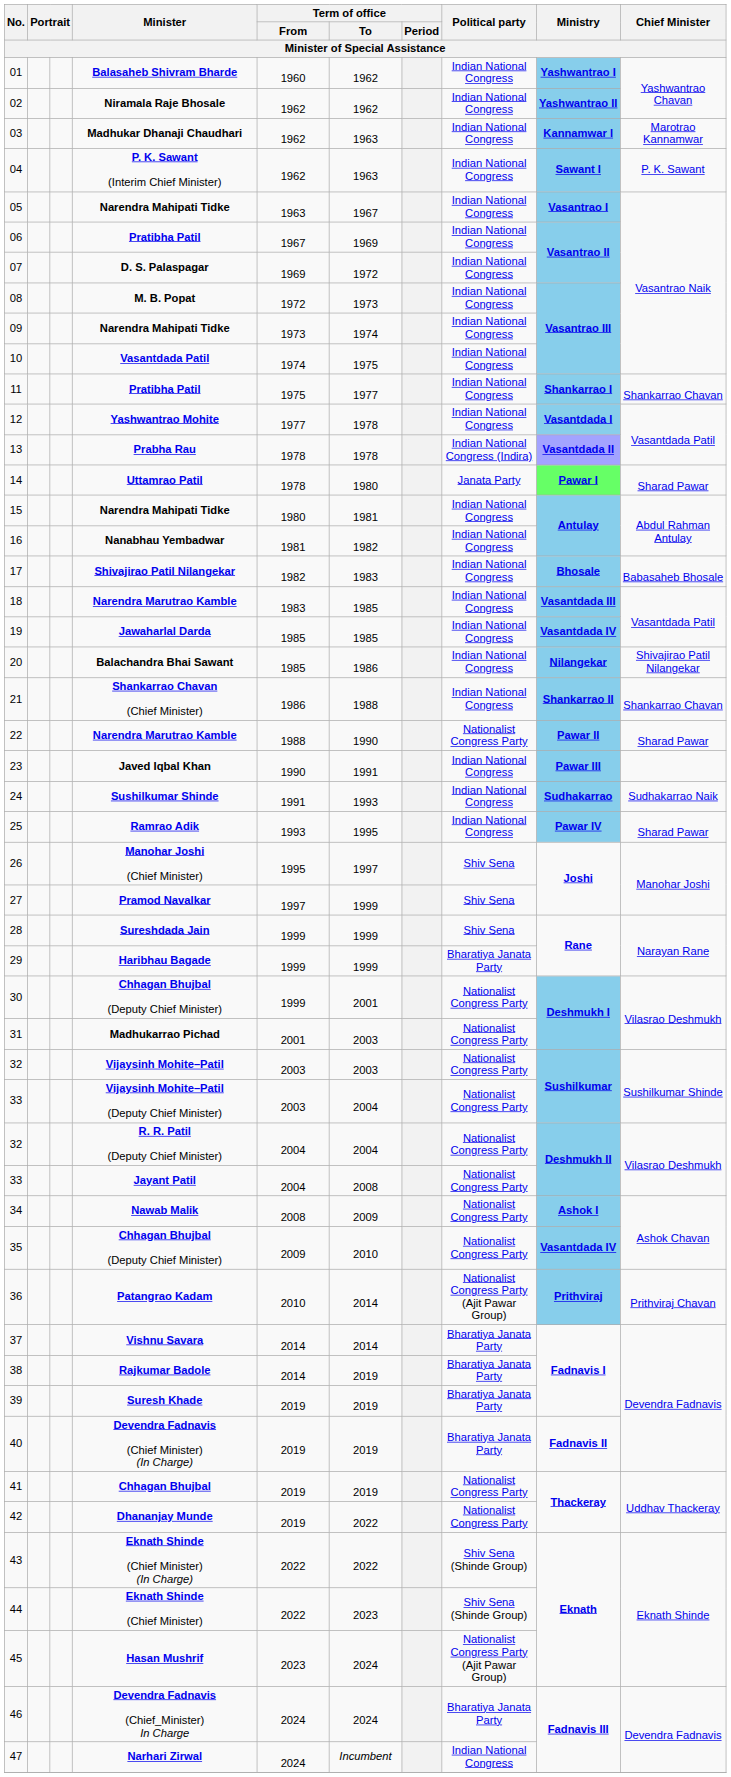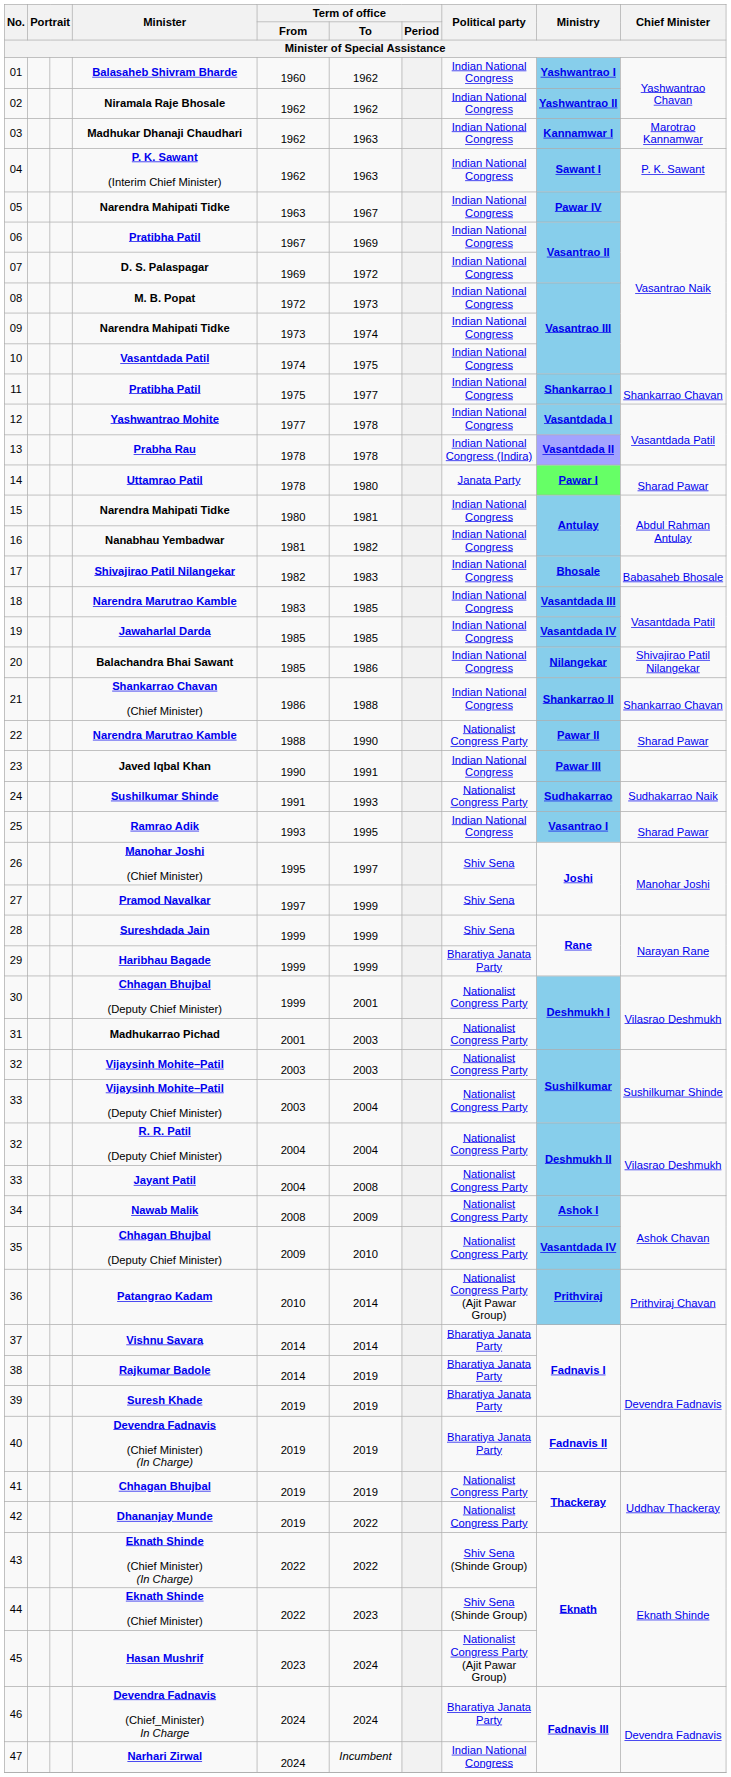(578, 207) Vasantrao I -> (578, 207) Pawar IV
(489, 796) Indian National Congress -> (489, 796) Nationalist Congress Party
(578, 826) Pawar IV -> (578, 826) Vasantrao I
